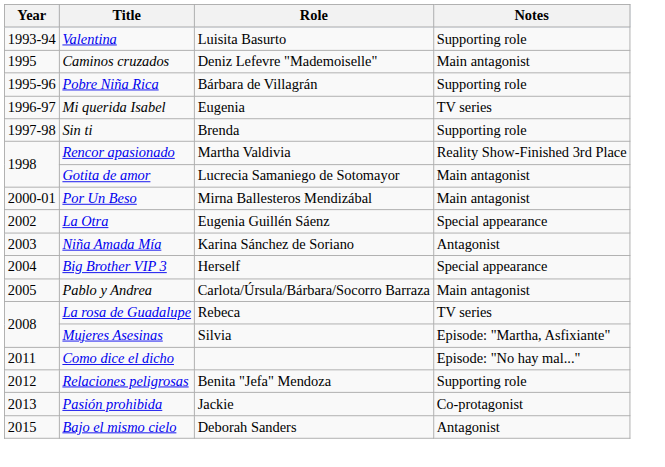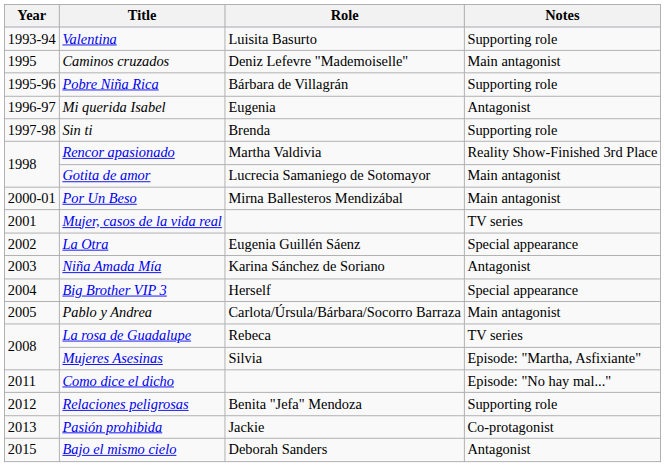(464, 107) TV series -> (499, 107) Antagonist
+ row: (142, 221)
